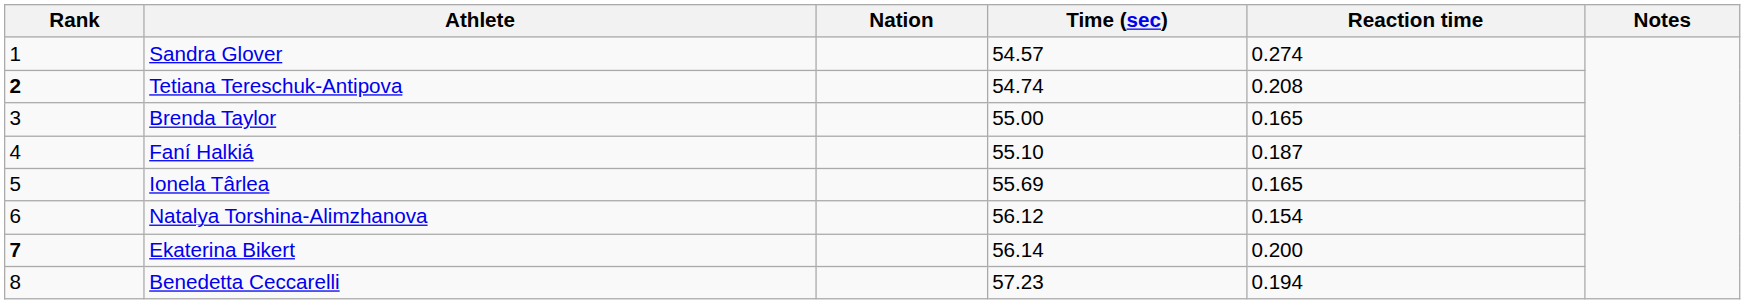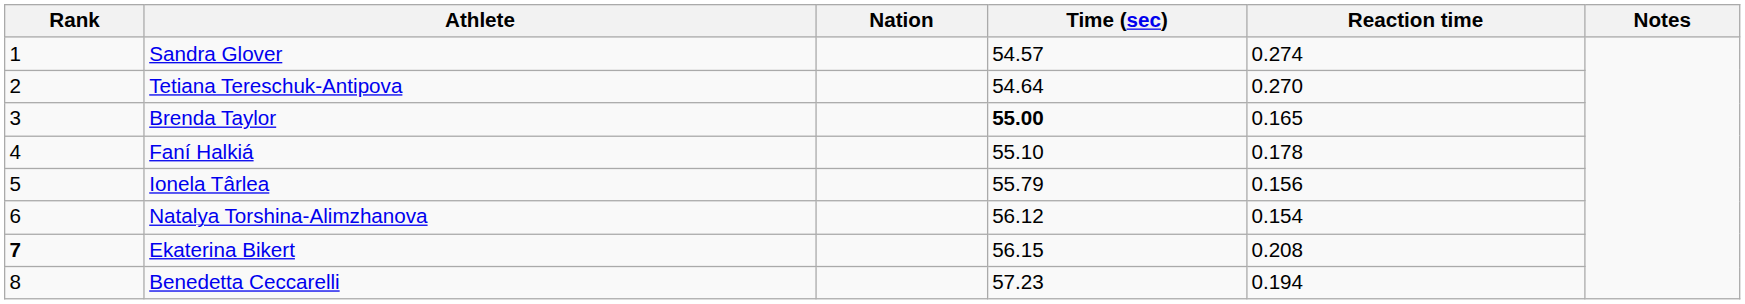(15, 86) bold -> (15, 86) normal
(1018, 86) 54.74 -> (1018, 86) 54.64
(1277, 86) 0.208 -> (1277, 86) 0.270
(1018, 119) normal -> (1018, 119) bold
(1277, 151) 0.187 -> (1277, 151) 0.178
(1018, 184) 55.69 -> (1018, 184) 55.79
(1277, 184) 0.165 -> (1277, 184) 0.156
(1018, 250) 56.14 -> (1018, 250) 56.15
(1277, 250) 0.200 -> (1277, 250) 0.208
